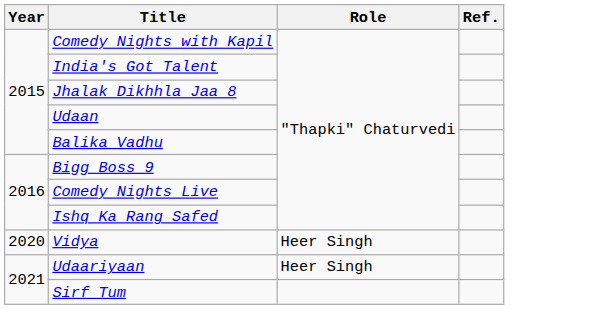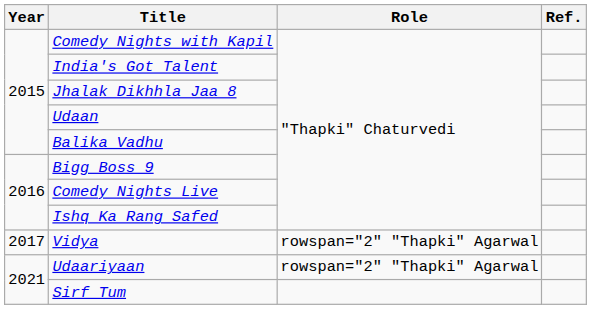(27, 242) 2020 -> (27, 242) 2017
(327, 242) Heer Singh -> (409, 242) rowspan="2" "Thapki" Agarwal
(327, 267) Heer Singh -> (409, 267) rowspan="2" "Thapki" Agarwal
